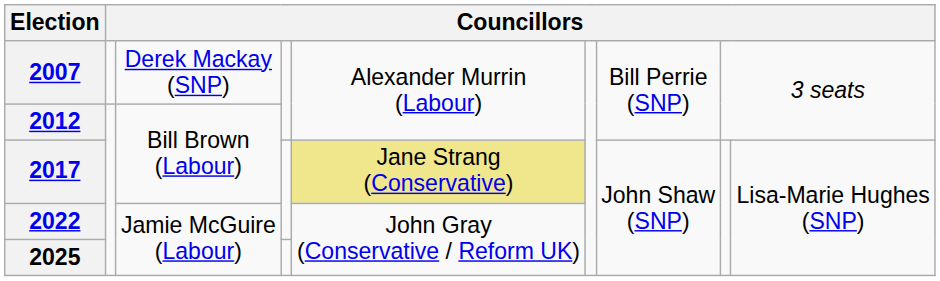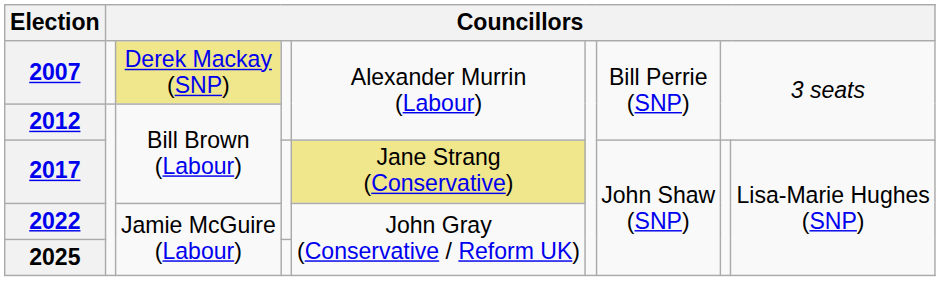(198, 72) no background -> (198, 72) khaki background
